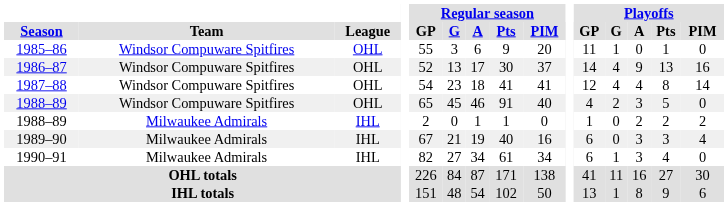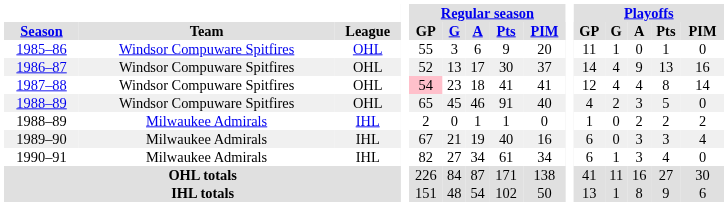(426, 85) no background -> (426, 85) pink background
